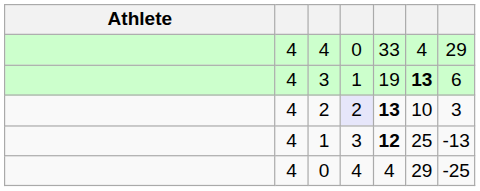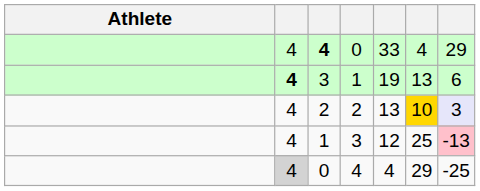(324, 49) normal -> (324, 49) bold
(291, 79) normal -> (291, 79) bold
(422, 79) bold -> (422, 79) normal
(357, 110) lavender background -> (357, 110) no background
(389, 110) bold -> (389, 110) normal
(422, 110) no background -> (422, 110) gold background
(456, 110) no background -> (456, 110) lavender background
(389, 140) bold -> (389, 140) normal
(456, 140) no background -> (456, 140) pink background
(291, 170) no background -> (291, 170) lightgrey background
